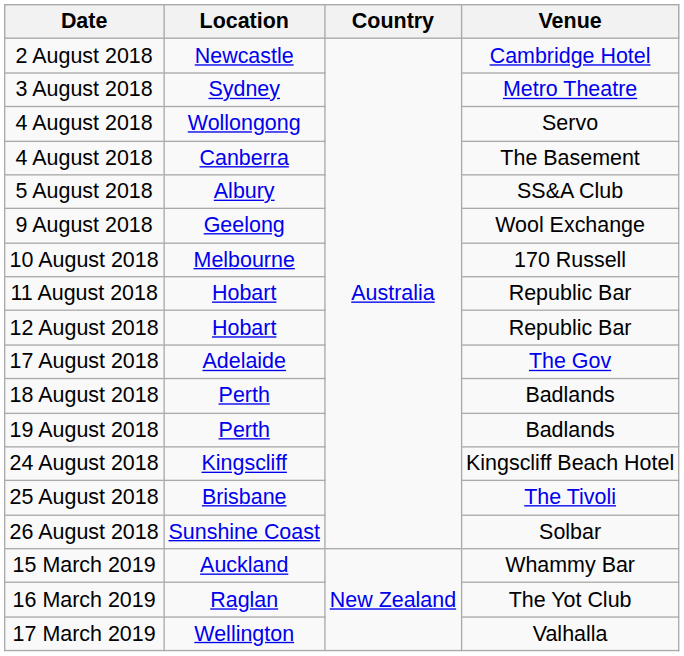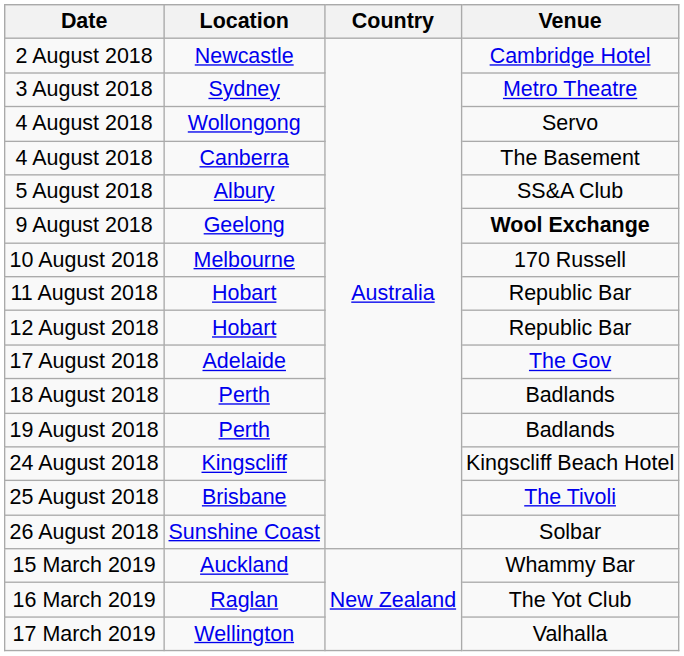(570, 225) normal -> (570, 225) bold
